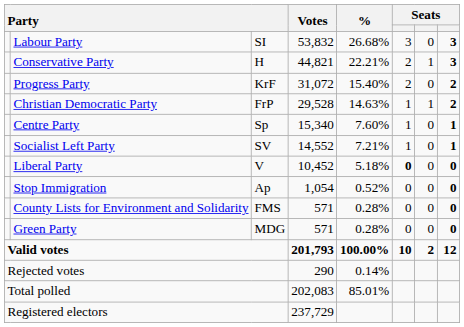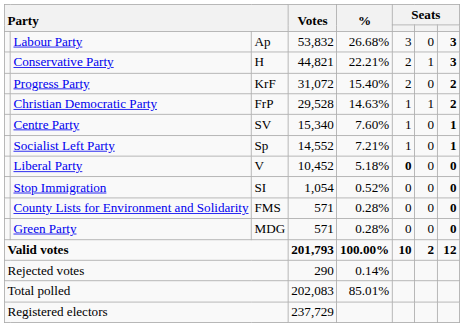(260, 41) SI -> (263, 41) Ap
(262, 124) Sp -> (263, 124) SV
(263, 145) SV -> (262, 145) Sp
(263, 187) Ap -> (260, 187) SI
